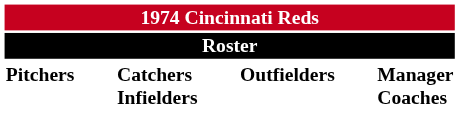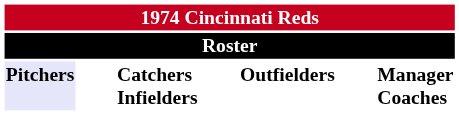(40, 74) no background -> (40, 74) lavender background
